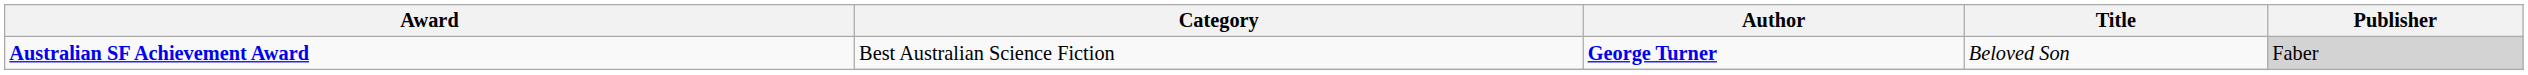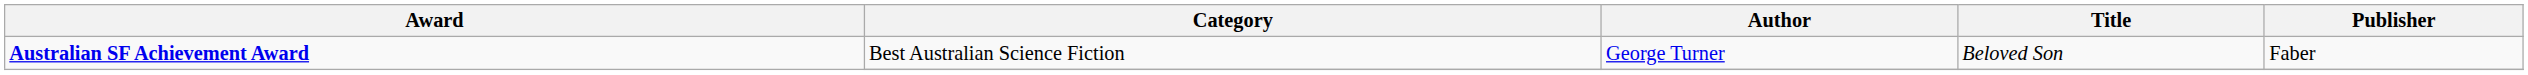(1652, 52) bold -> (1665, 52) normal
(2295, 52) lightgrey background -> (2292, 52) no background
